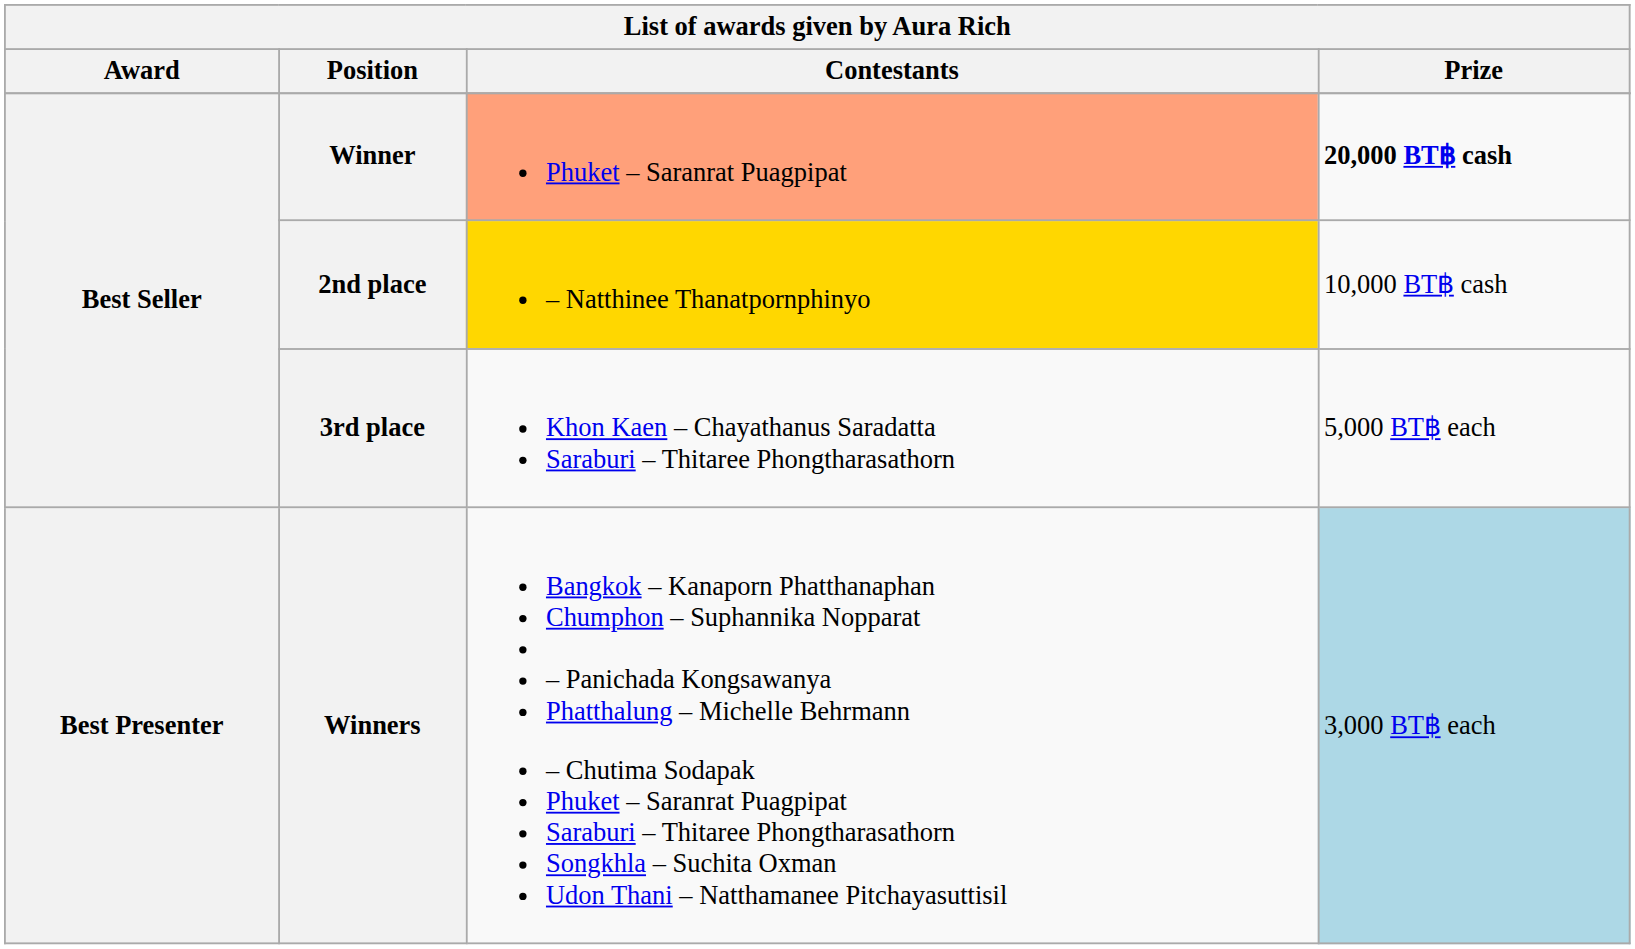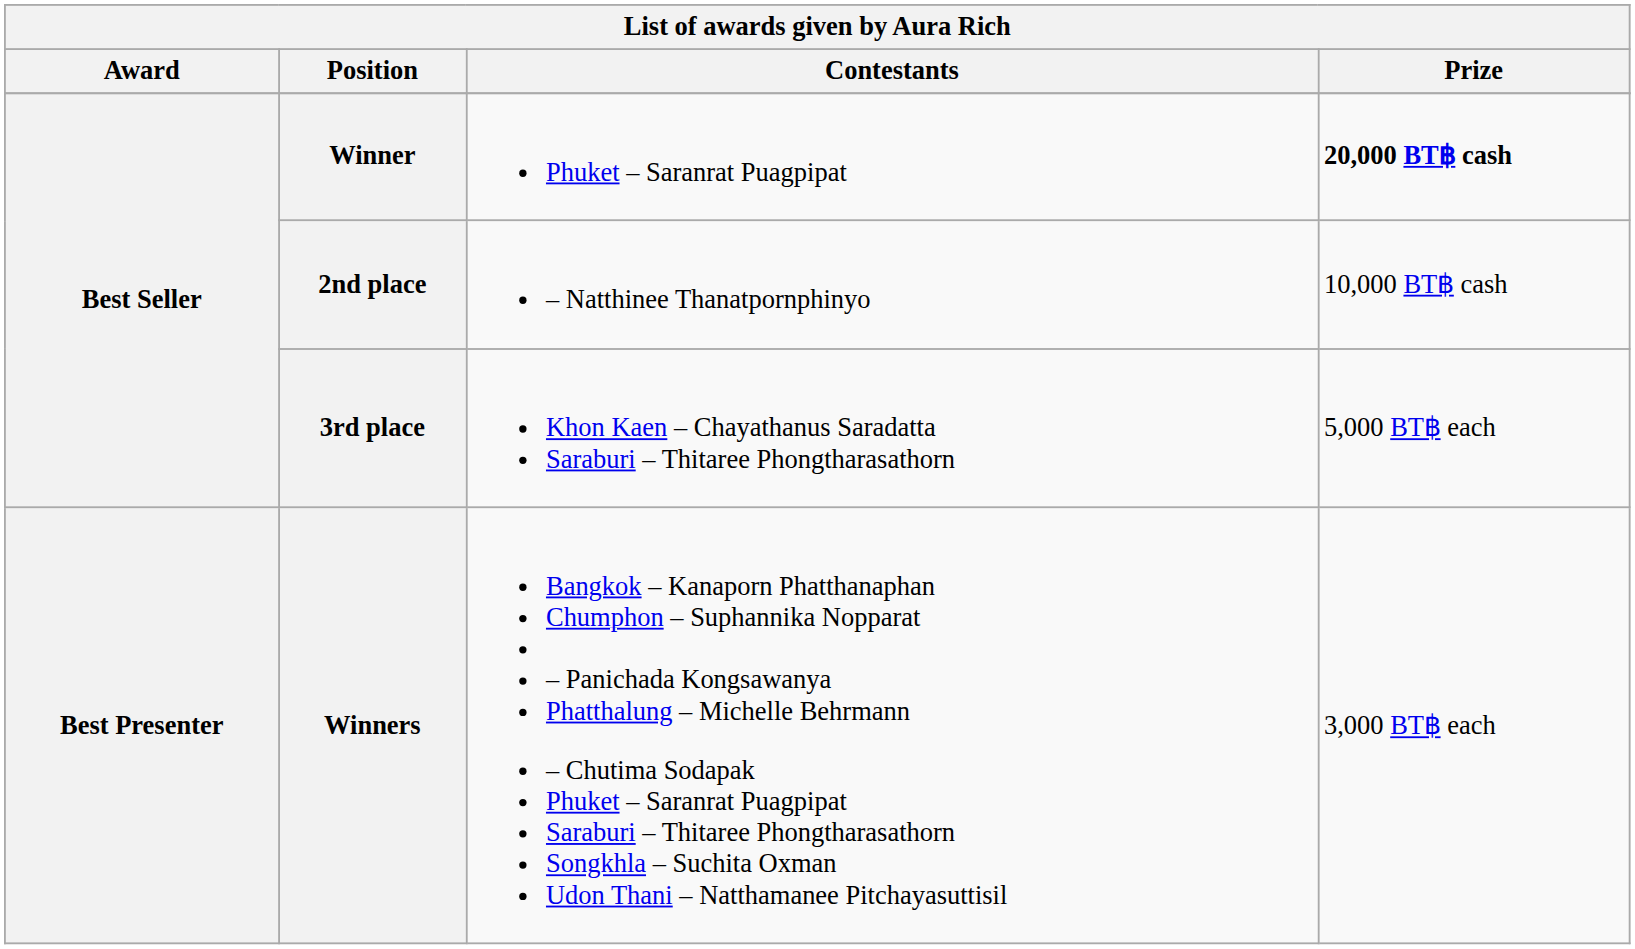(892, 172) lightsalmon background -> (892, 172) no background
(892, 300) gold background -> (892, 300) no background
(1410, 725) lightblue background -> (1410, 725) no background
